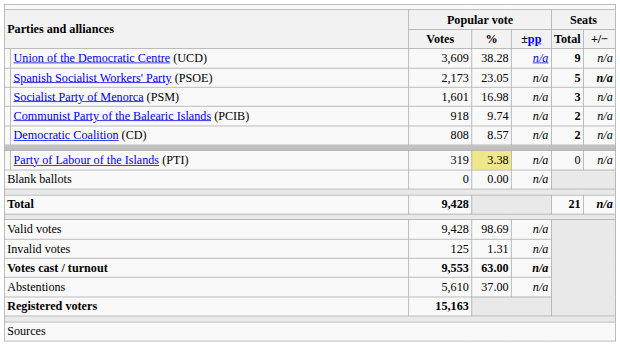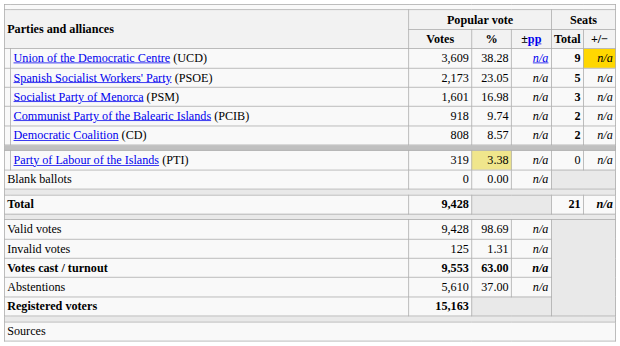(605, 58) no background -> (605, 58) gold background
(605, 77) bold -> (605, 77) normal
